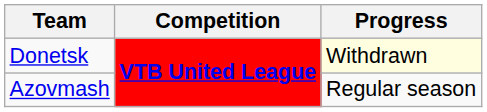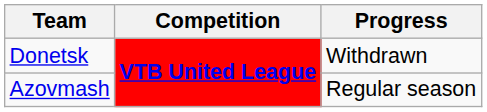(377, 55) lightyellow background -> (377, 55) no background
